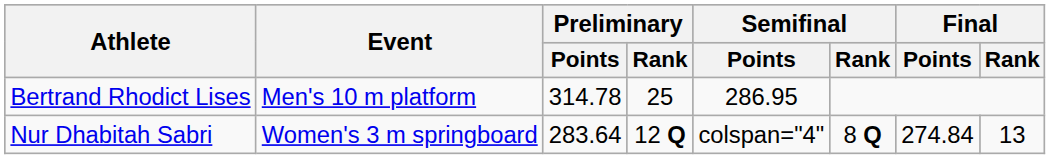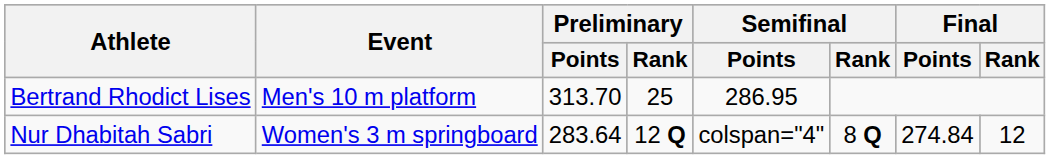(585, 97) 314.78 -> (585, 97) 313.70
(1012, 134) 13 -> (1012, 134) 12
